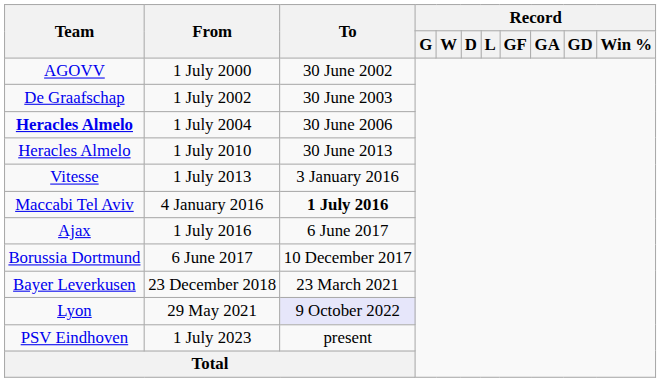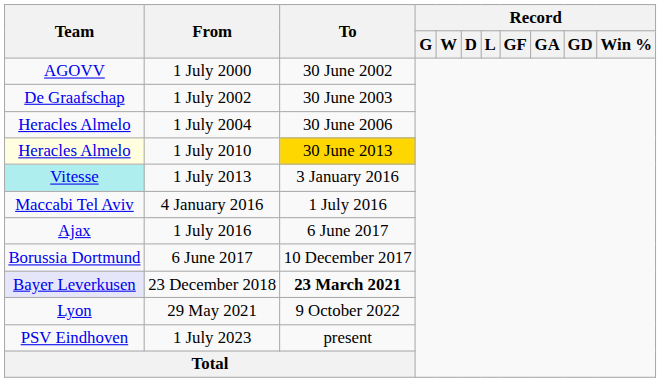(74, 124) bold -> (74, 124) normal
(74, 151) no background -> (74, 151) lightyellow background
(348, 151) no background -> (348, 151) gold background
(74, 177) no background -> (74, 177) paleturquoise background
(348, 204) bold -> (348, 204) normal
(74, 284) no background -> (74, 284) lavender background
(348, 284) normal -> (348, 284) bold
(348, 310) lavender background -> (348, 310) no background
